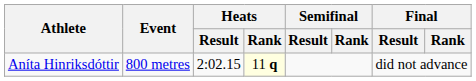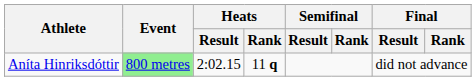(158, 64) no background -> (158, 64) lightgreen background
(265, 64) lightyellow background -> (265, 64) no background
